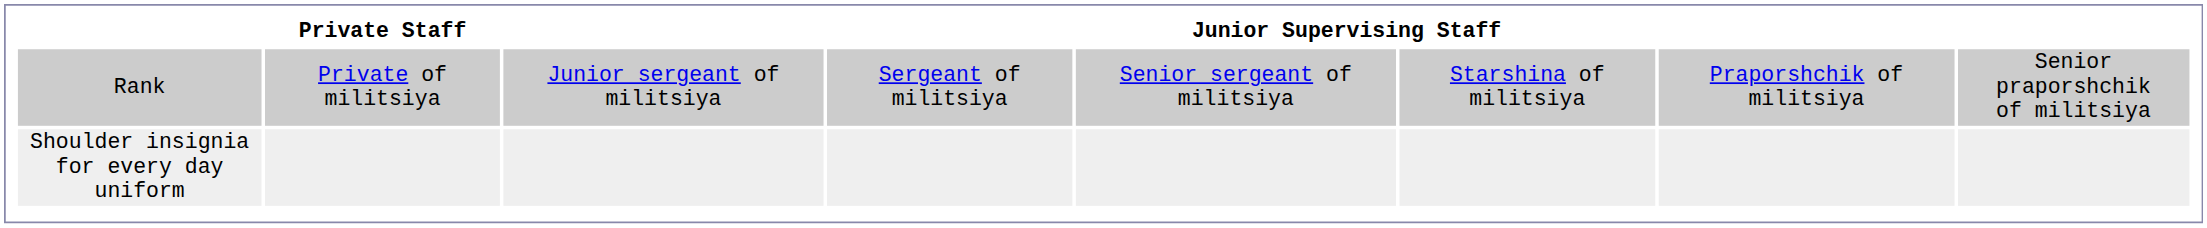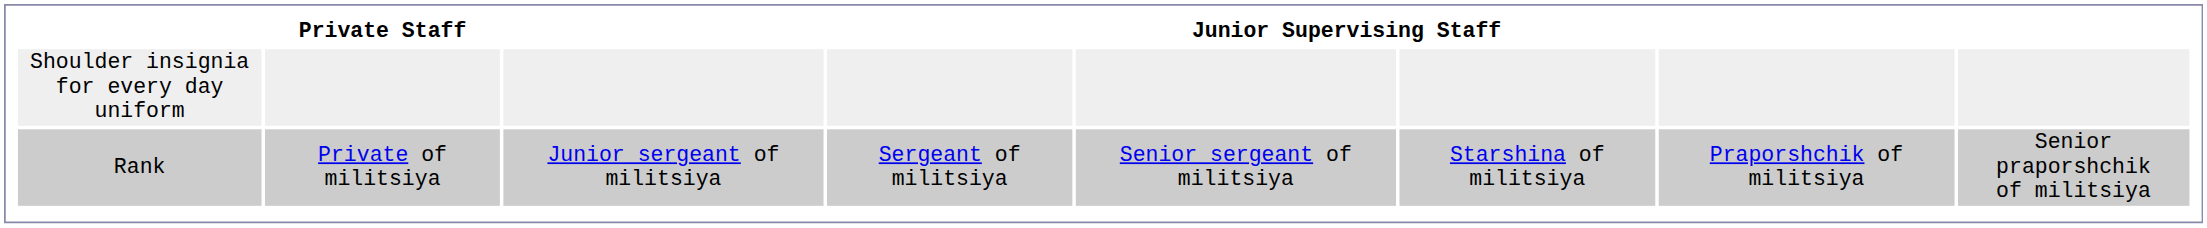rows swapped: (140, 168) <-> (140, 88)
